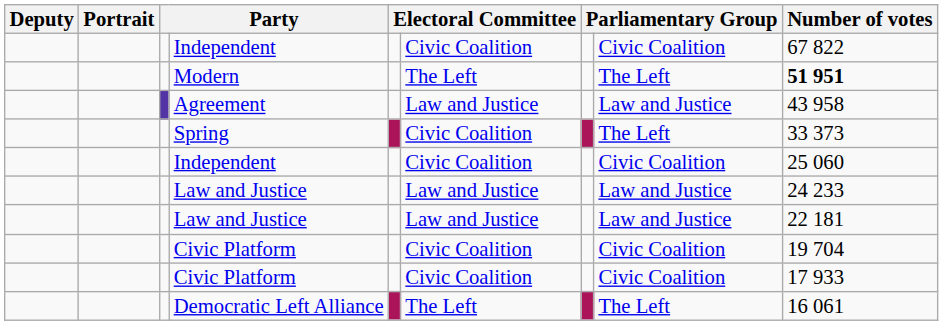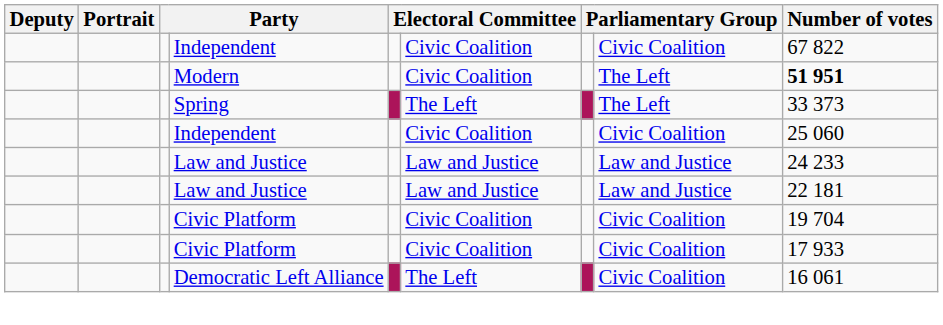(441, 76) The Left -> (469, 76) Civic Coalition
- row: (42, 105)
(469, 133) Civic Coalition -> (441, 104) The Left
(634, 305) The Left -> (662, 276) Civic Coalition
